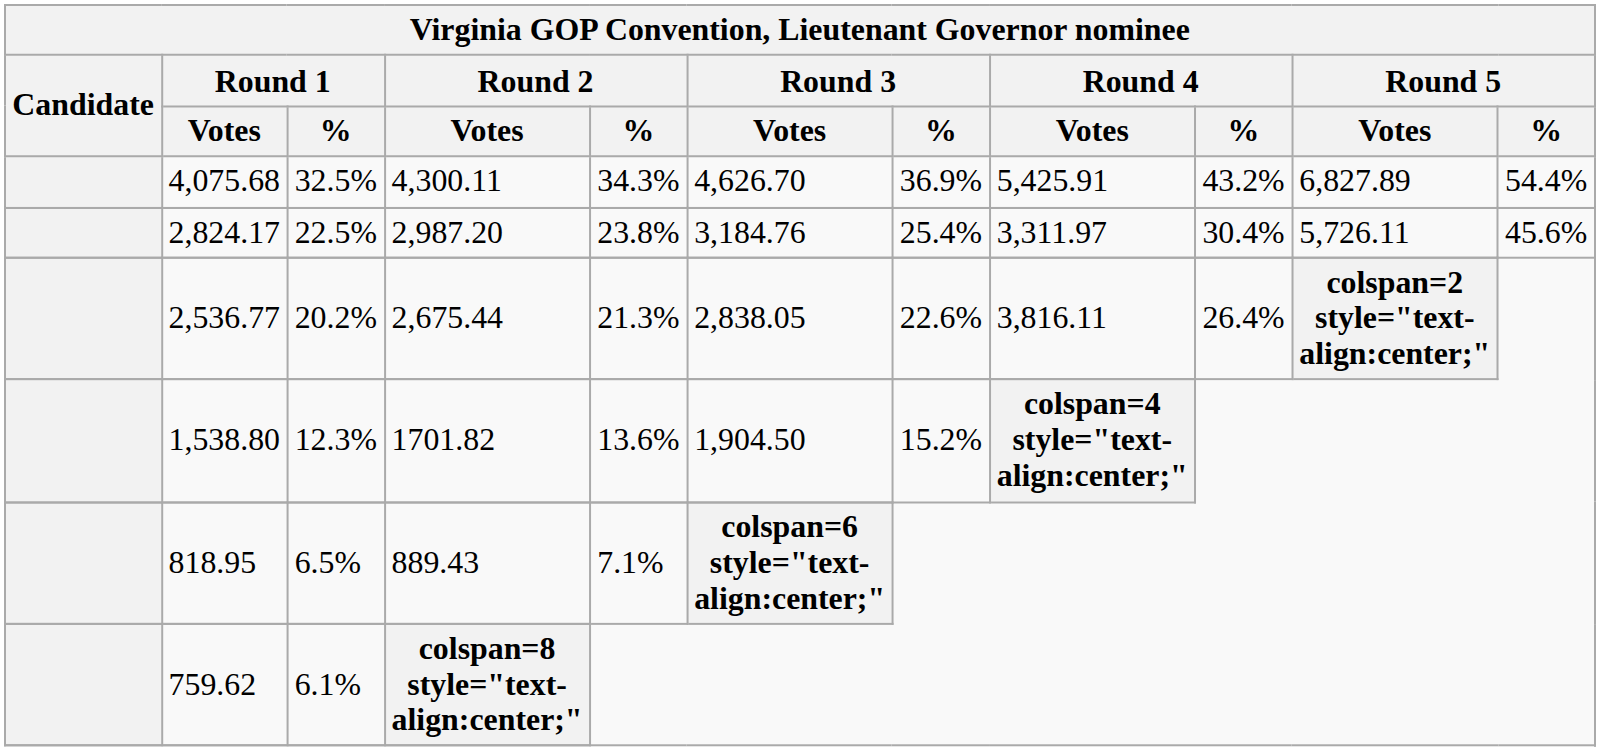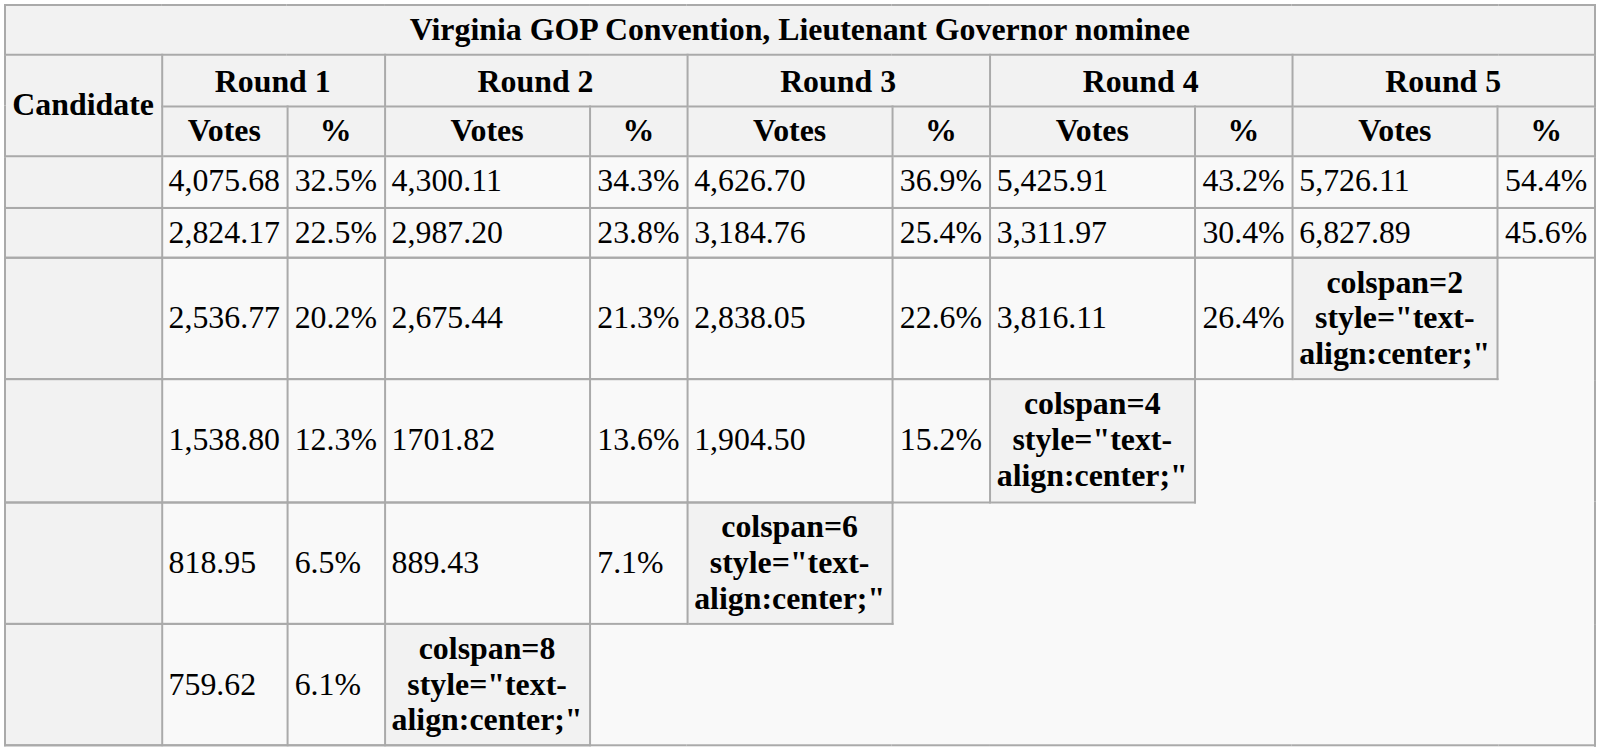(1355, 181) 6,827.89 -> (1354, 181) 5,726.11
(1354, 231) 5,726.11 -> (1355, 231) 6,827.89
